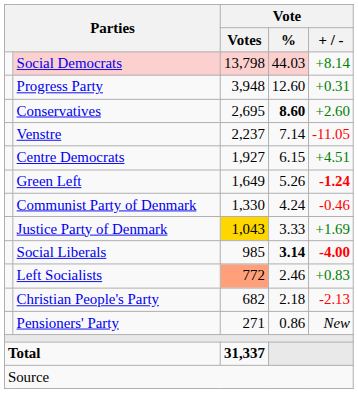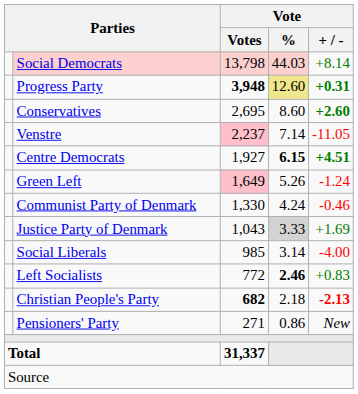(248, 87) normal -> (248, 87) bold
(289, 87) no background -> (289, 87) khaki background
(333, 87) normal -> (333, 87) bold
(292, 110) bold -> (292, 110) normal
(333, 110) normal -> (333, 110) bold
(248, 134) no background -> (248, 134) pink background
(292, 157) normal -> (292, 157) bold
(333, 157) normal -> (333, 157) bold
(248, 181) no background -> (248, 181) pink background
(335, 181) bold -> (335, 181) normal
(248, 228) gold background -> (248, 228) no background
(292, 228) no background -> (292, 228) lightgrey background
(292, 252) bold -> (292, 252) normal
(335, 252) bold -> (335, 252) normal
(254, 275) lightsalmon background -> (254, 275) no background
(292, 275) normal -> (292, 275) bold
(254, 299) normal -> (254, 299) bold
(335, 299) normal -> (335, 299) bold
